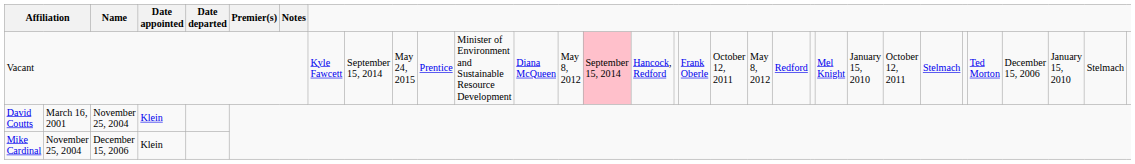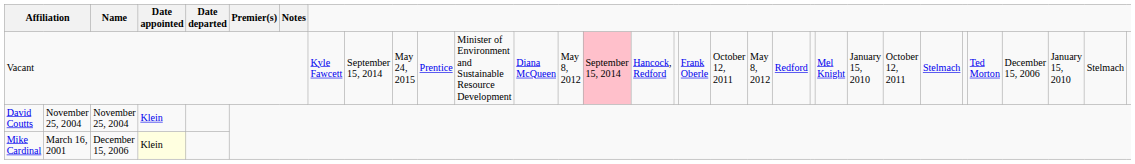(67, 118) March 16, 2001 -> (67, 118) November 25, 2004
(67, 145) November 25, 2004 -> (67, 145) March 16, 2001
(152, 145) no background -> (152, 145) lightyellow background
